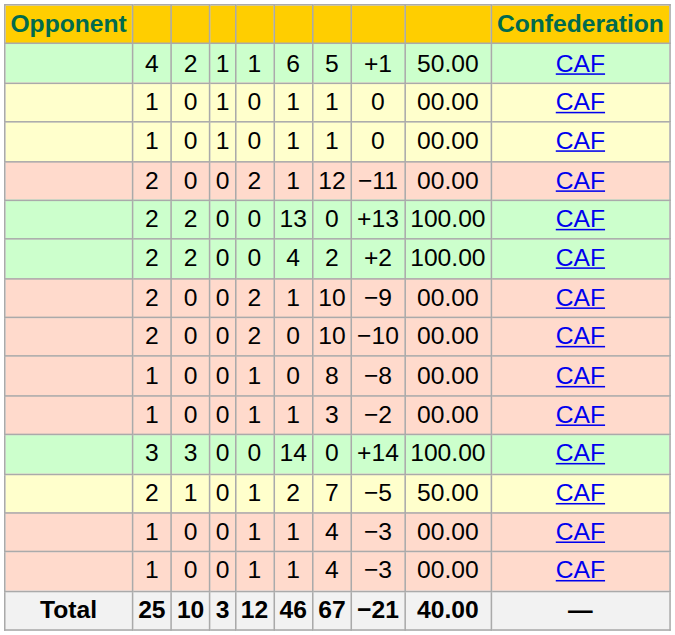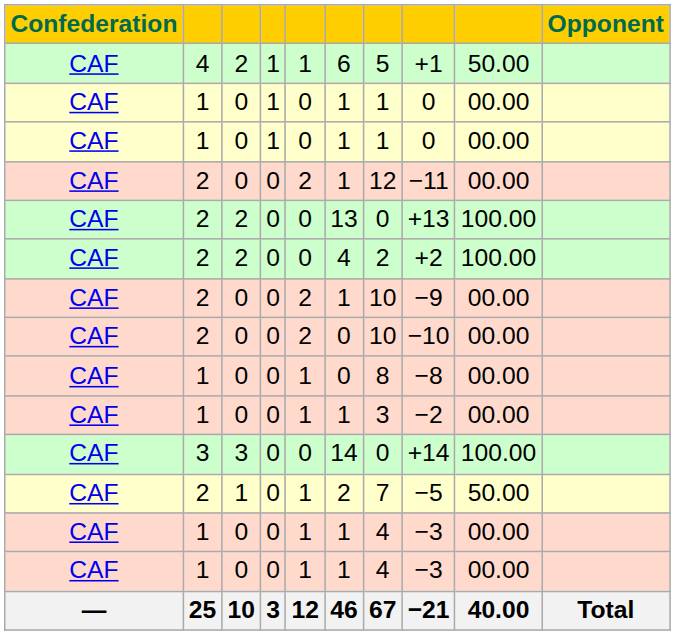columns swapped: (69, 24) <-> (580, 24)
